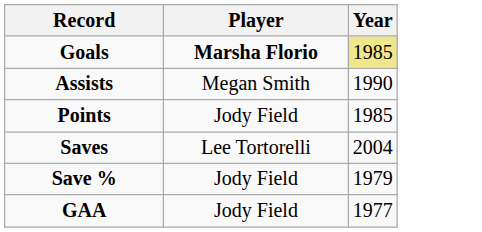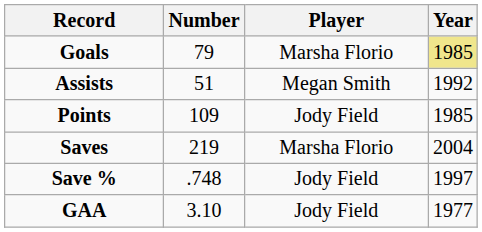+ column: (204, 20)
(256, 52) bold -> (336, 52) normal
(373, 83) 1990 -> (453, 83) 1992
(256, 147) Lee Tortorelli -> (336, 147) Marsha Florio
(373, 178) 1979 -> (453, 178) 1997
